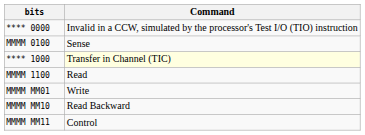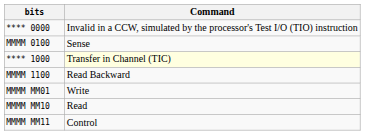(77, 75) Read -> (98, 75) Read Backward
(98, 106) Read Backward -> (77, 106) Read
